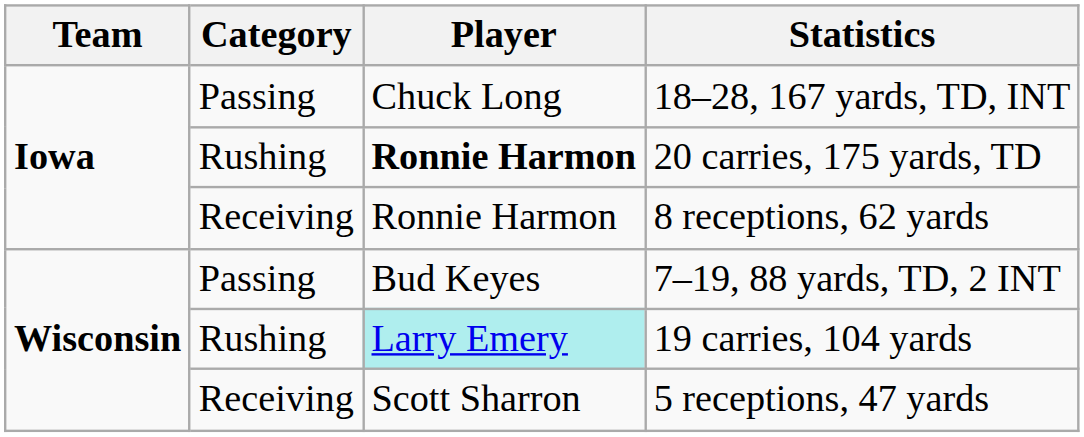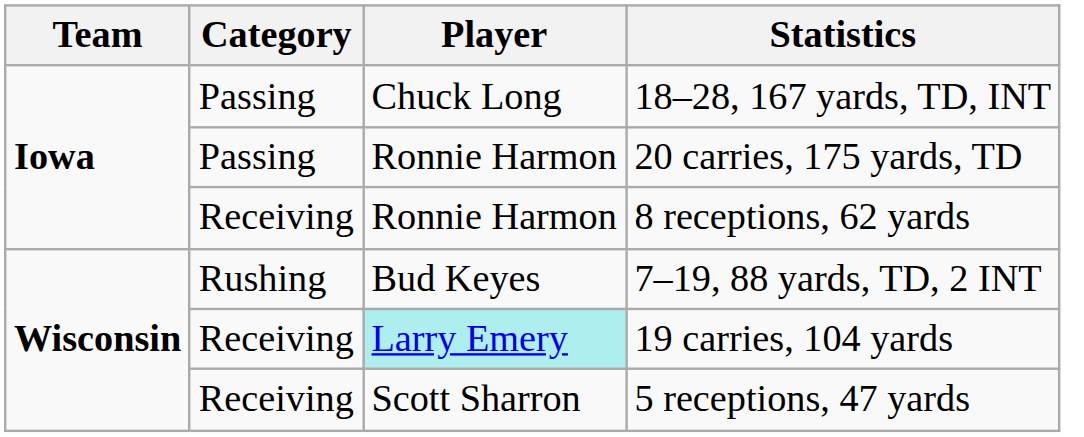(263, 156) Rushing -> (257, 156) Passing
(504, 156) bold -> (494, 156) normal
(257, 277) Passing -> (263, 277) Rushing
(263, 338) Rushing -> (276, 338) Receiving
